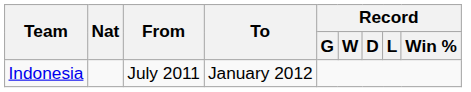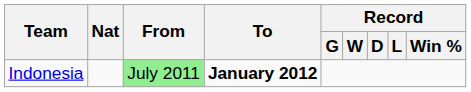(164, 73) no background -> (164, 73) lightgreen background
(260, 73) normal -> (263, 73) bold
